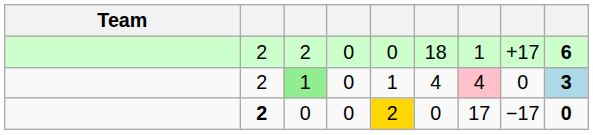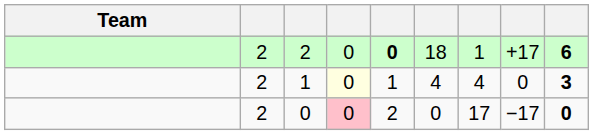(392, 52) normal -> (392, 52) bold
(305, 83) lightgreen background -> (305, 83) no background
(349, 83) no background -> (349, 83) lightyellow background
(479, 83) pink background -> (479, 83) no background
(566, 83) lightblue background -> (566, 83) no background
(262, 114) bold -> (262, 114) normal
(349, 114) no background -> (349, 114) pink background
(392, 114) gold background -> (392, 114) no background
